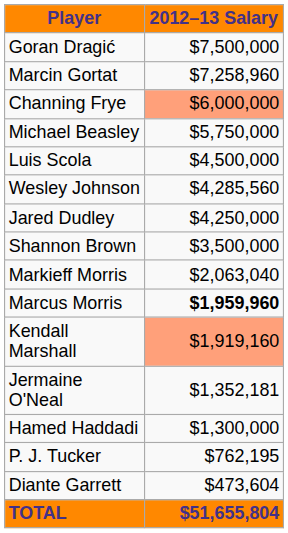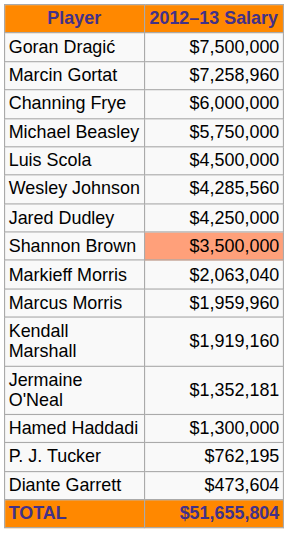(234, 103) lightsalmon background -> (234, 103) no background
(234, 246) no background -> (234, 246) lightsalmon background
(234, 302) bold -> (234, 302) normal
(234, 341) lightsalmon background -> (234, 341) no background
